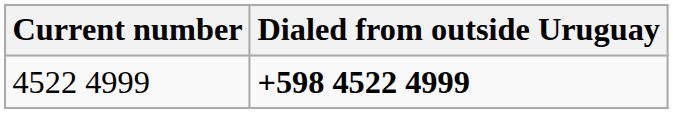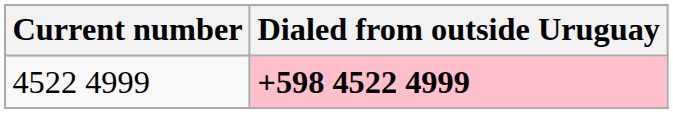(364, 81) no background -> (364, 81) pink background
